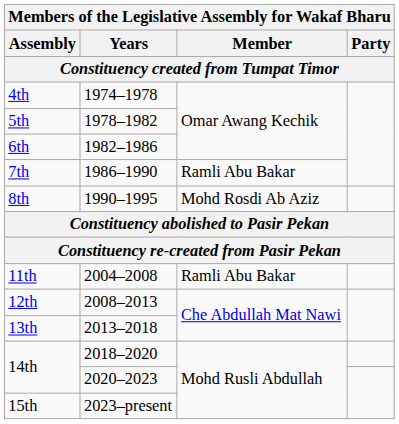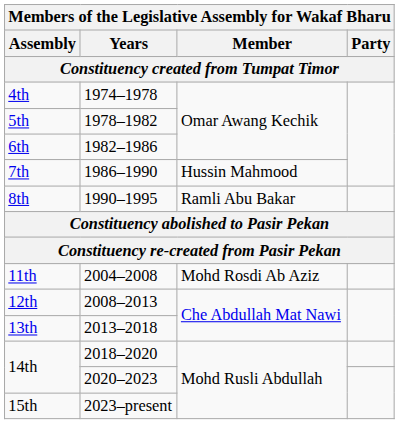(238, 172) Ramli Abu Bakar -> (239, 172) Hussin Mahmood
(250, 198) Mohd Rosdi Ab Aziz -> (238, 198) Ramli Abu Bakar
(238, 276) Ramli Abu Bakar -> (250, 276) Mohd Rosdi Ab Aziz
